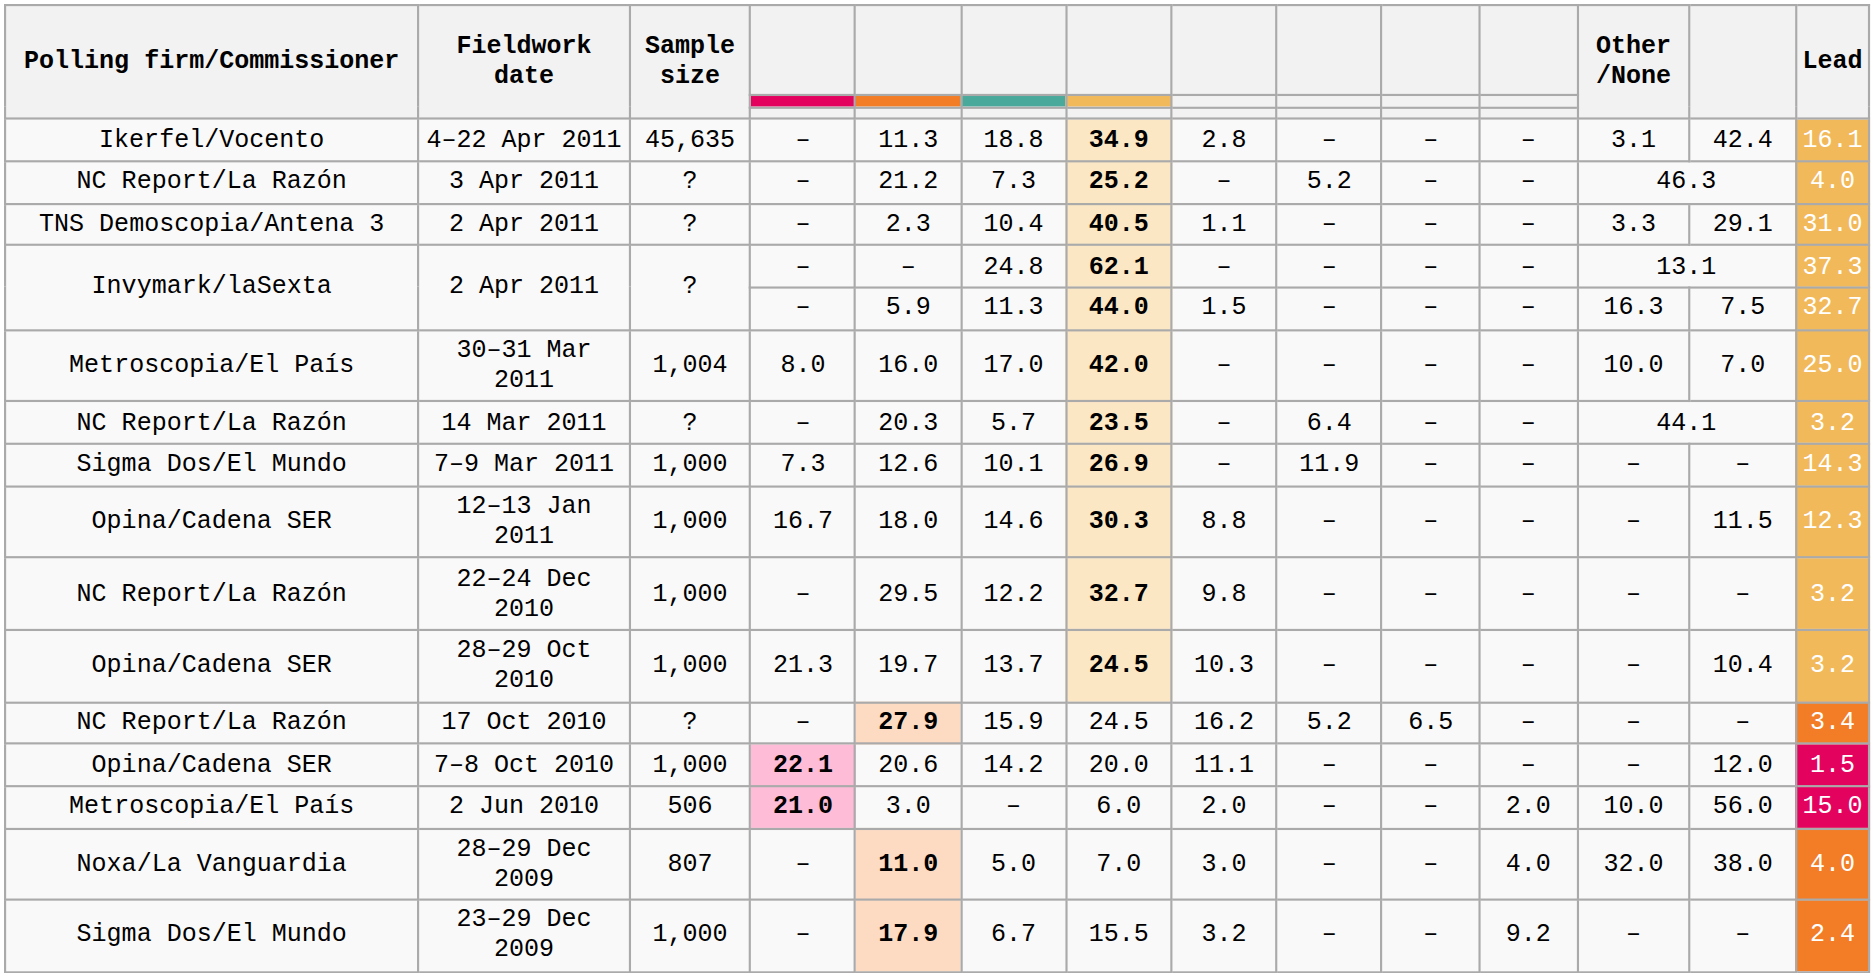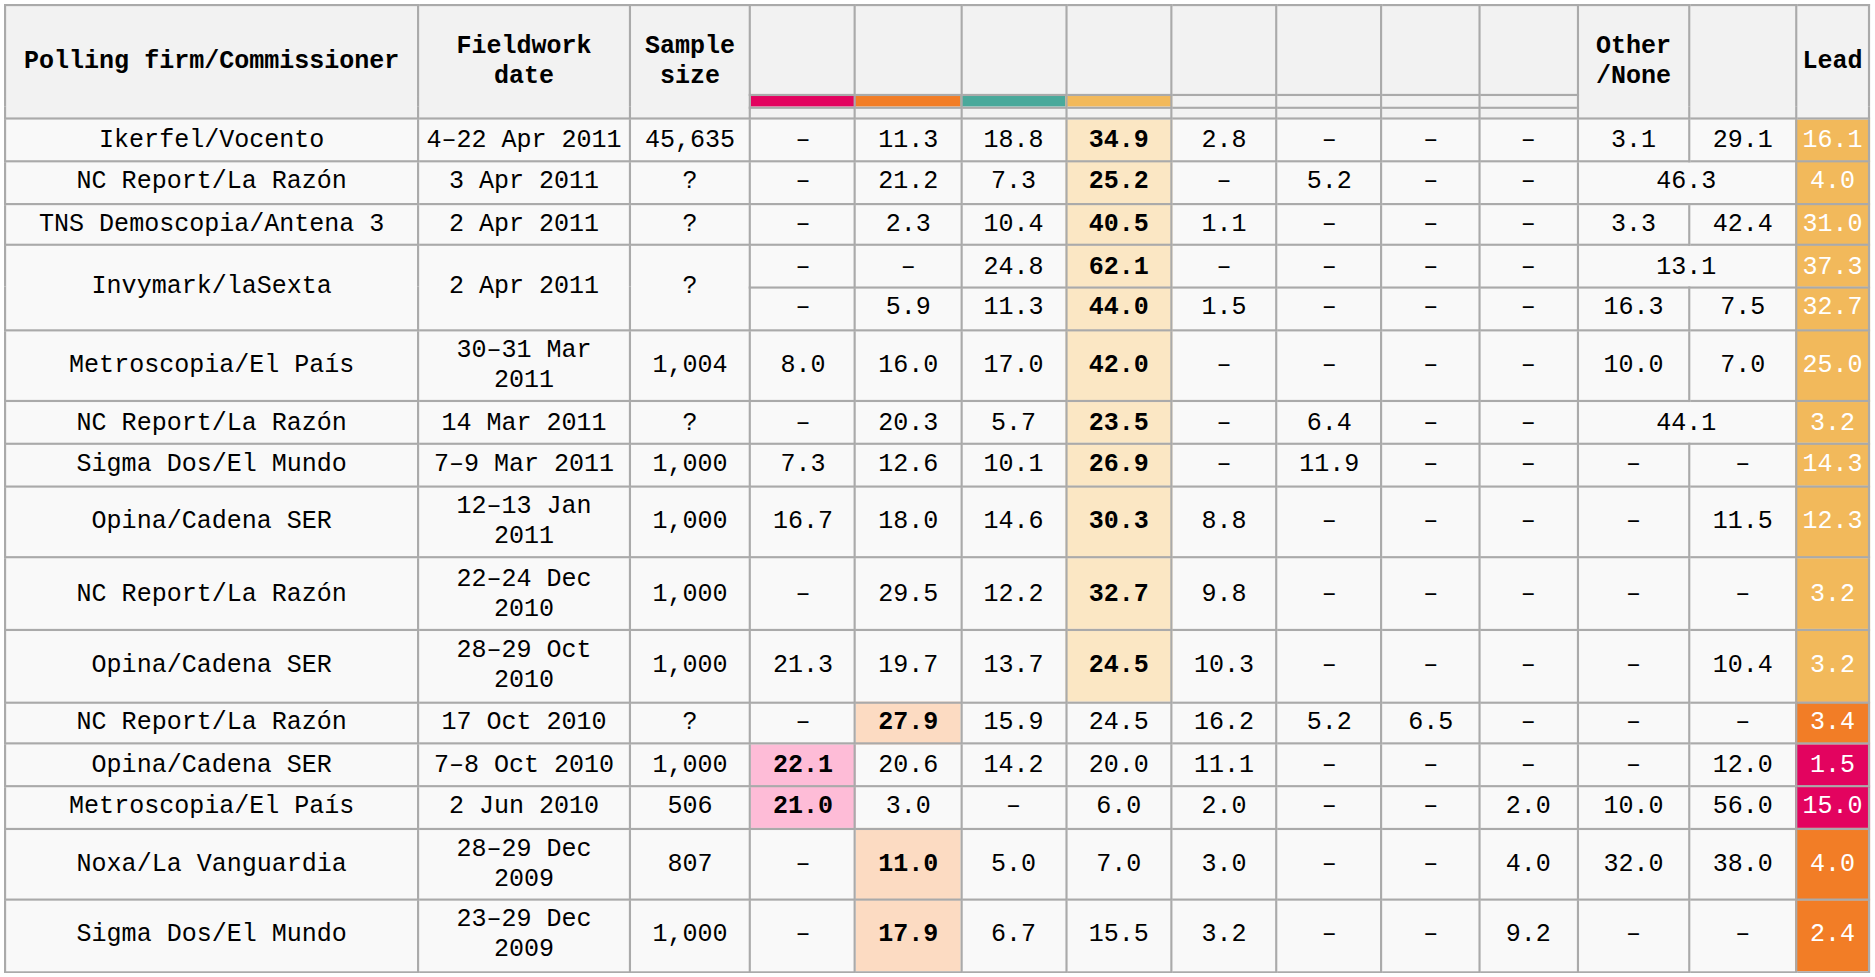(1743, 140) 42.4 -> (1743, 140) 29.1
(1743, 224) 29.1 -> (1743, 224) 42.4
